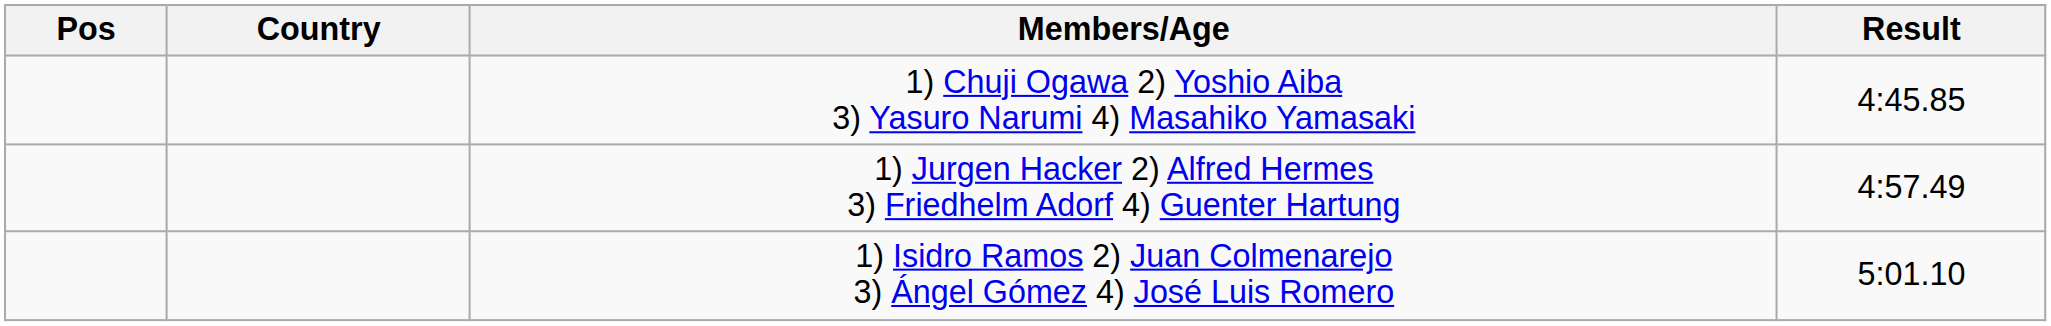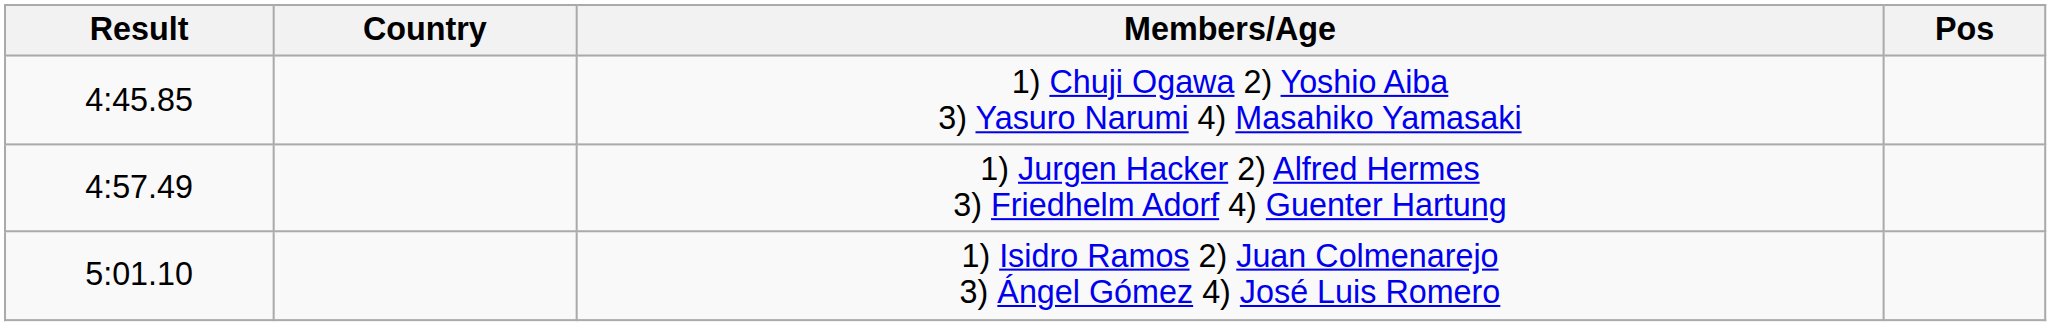columns swapped: (86, 30) <-> (1911, 30)
